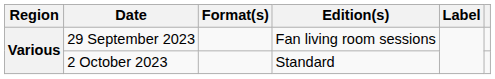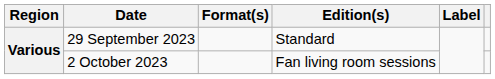(356, 39) Fan living room sessions -> (305, 39) Standard
(305, 62) Standard -> (356, 62) Fan living room sessions
